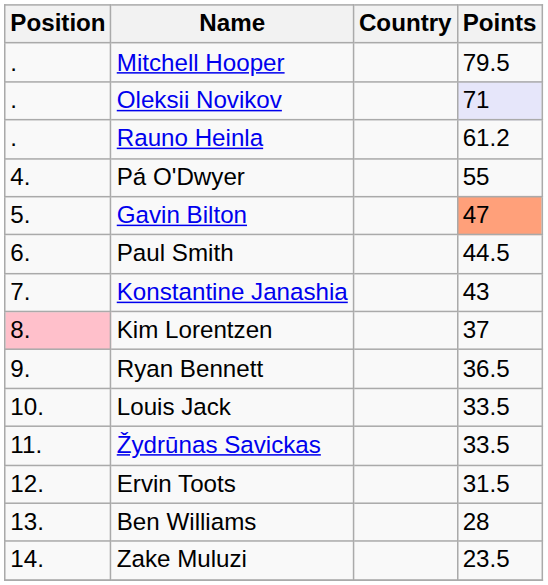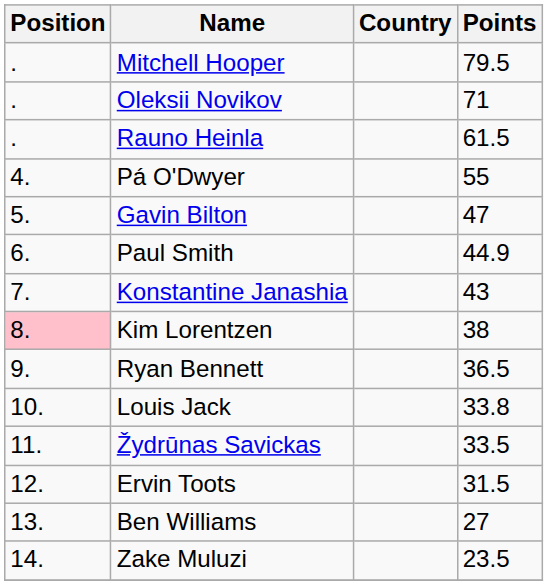(476, 100) lavender background -> (476, 100) no background
(486, 138) 61.2 -> (486, 138) 61.5
(476, 215) lightsalmon background -> (476, 215) no background
(486, 253) 44.5 -> (486, 253) 44.9
(476, 330) 37 -> (476, 330) 38
(486, 406) 33.5 -> (486, 406) 33.8
(476, 521) 28 -> (476, 521) 27
